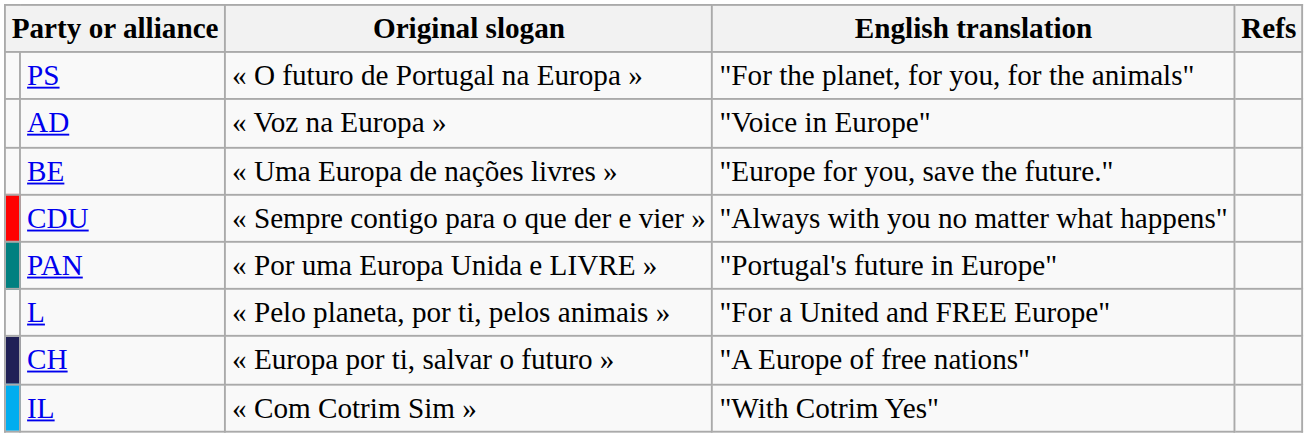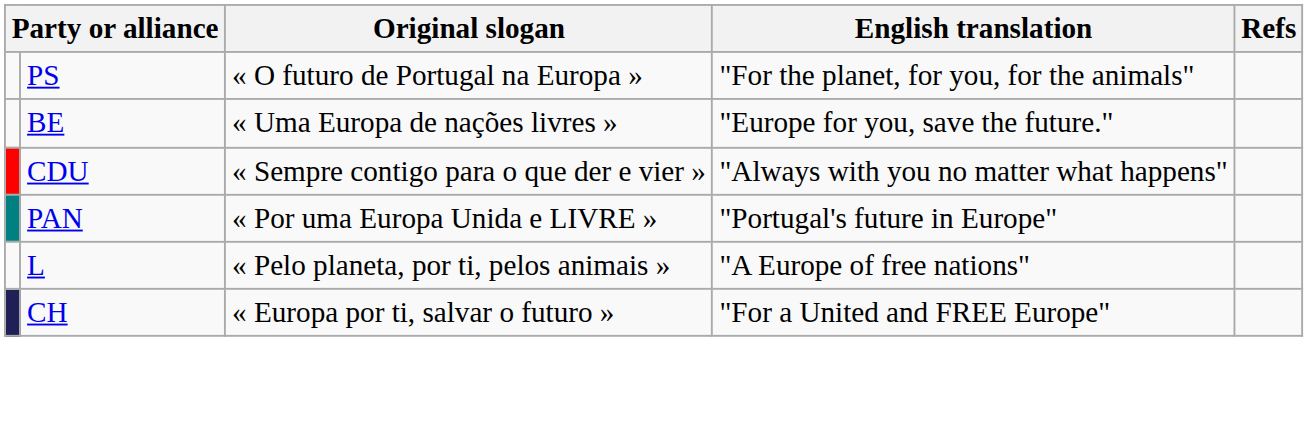- row: (48, 122)
(915, 311) "For a United and FREE Europe" -> (875, 264) "A Europe of free nations"
(875, 359) "A Europe of free nations" -> (915, 311) "For a United and FREE Europe"
- row: (41, 406)
